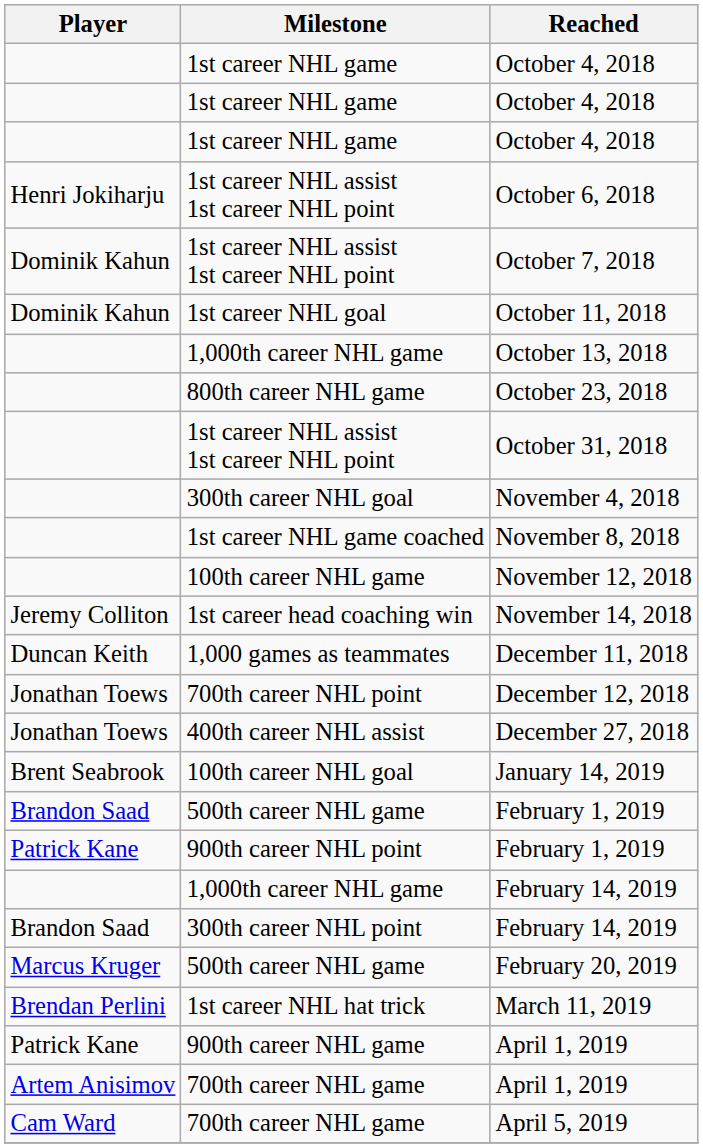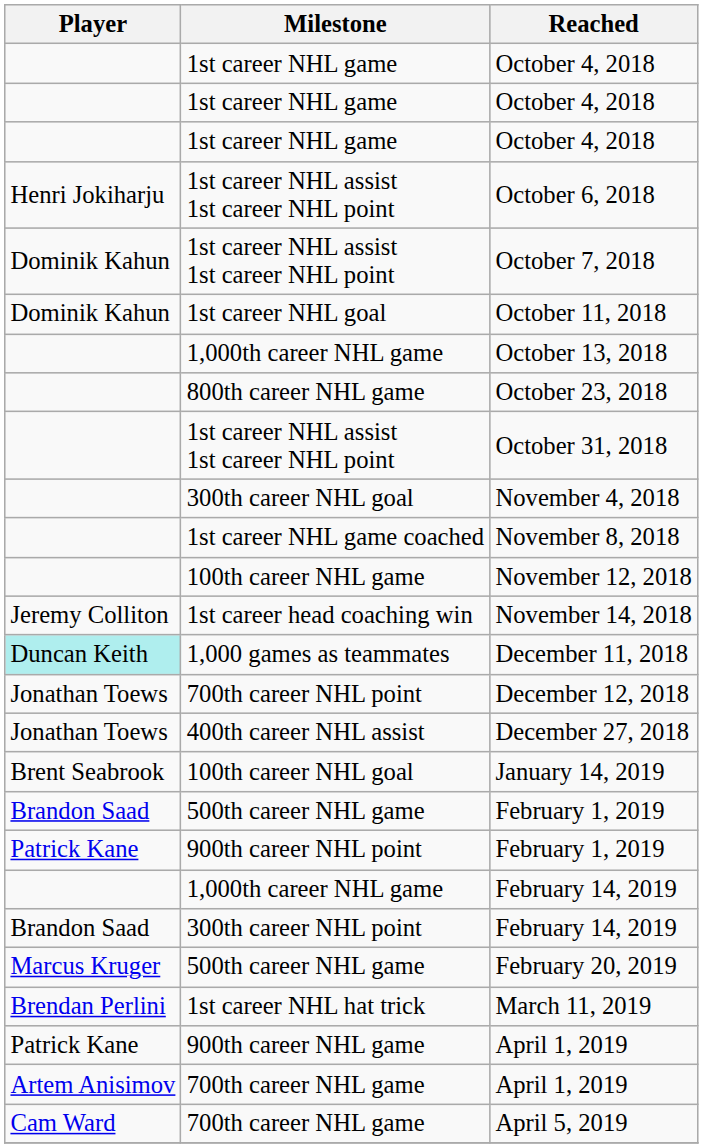(79, 654) no background -> (79, 654) paleturquoise background
